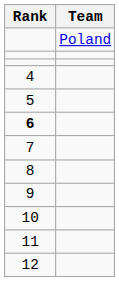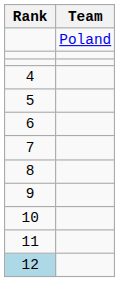(30, 124) bold -> (30, 124) normal
(30, 265) no background -> (30, 265) lightblue background
